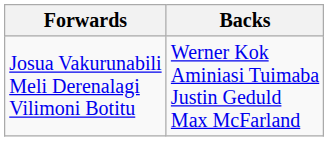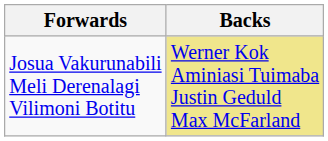(245, 85) no background -> (245, 85) khaki background
